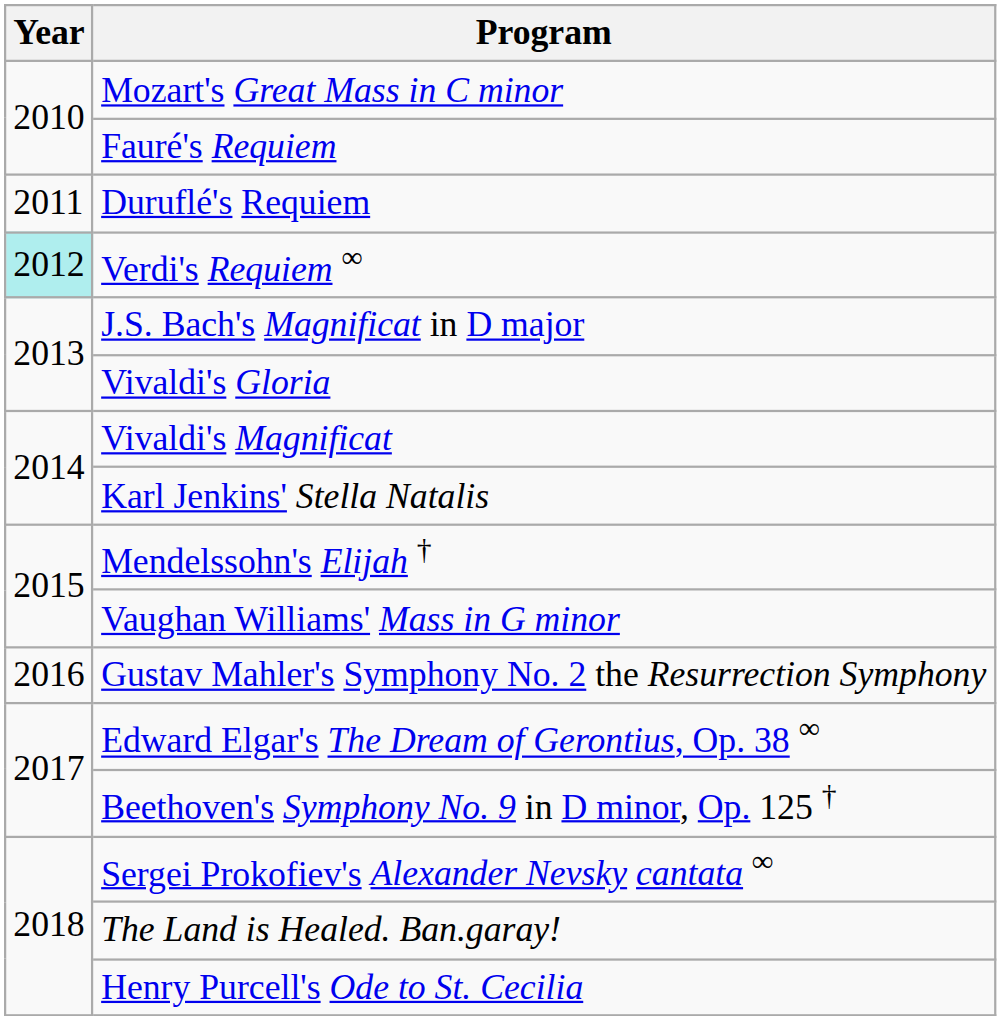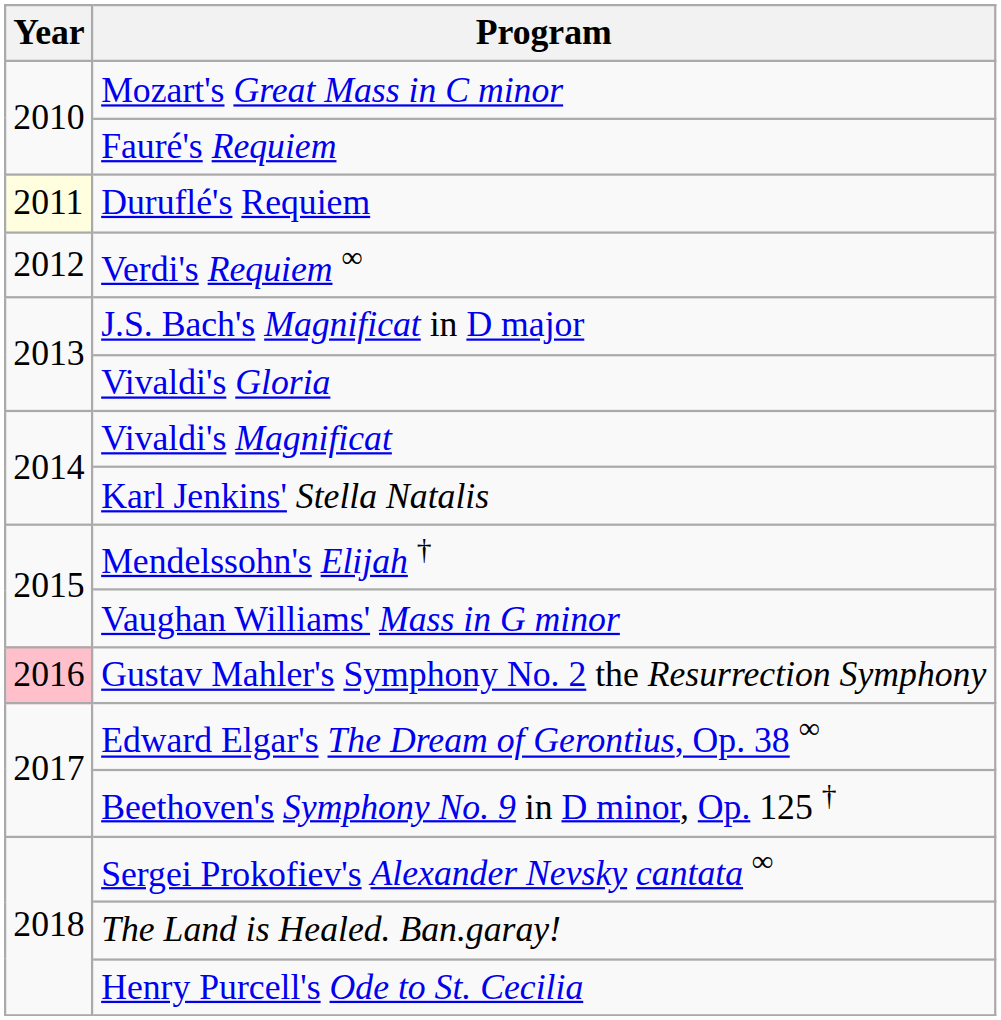(48, 202) no background -> (48, 202) lightyellow background
(49, 263) paleturquoise background -> (49, 263) no background
(49, 674) no background -> (49, 674) pink background
